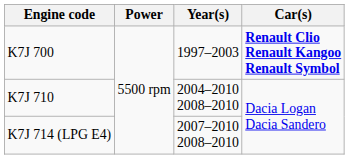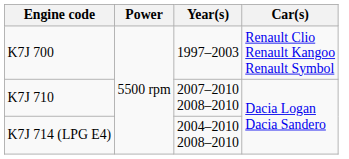(293, 52) bold -> (290, 52) normal
(208, 97) 2004–2010 2008–2010 -> (208, 97) 2007–2010 2008–2010
(208, 135) 2007–2010 2008–2010 -> (208, 135) 2004–2010 2008–2010
